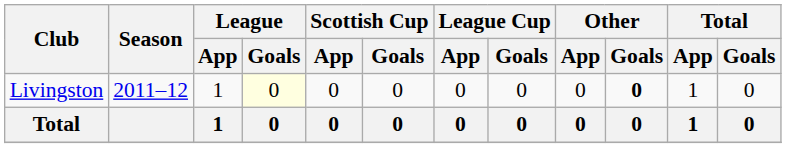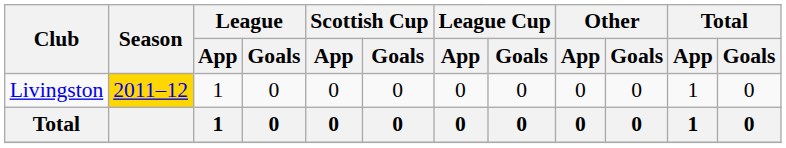(151, 90) no background -> (151, 90) gold background
(274, 90) lightyellow background -> (274, 90) no background
(637, 90) bold -> (637, 90) normal
